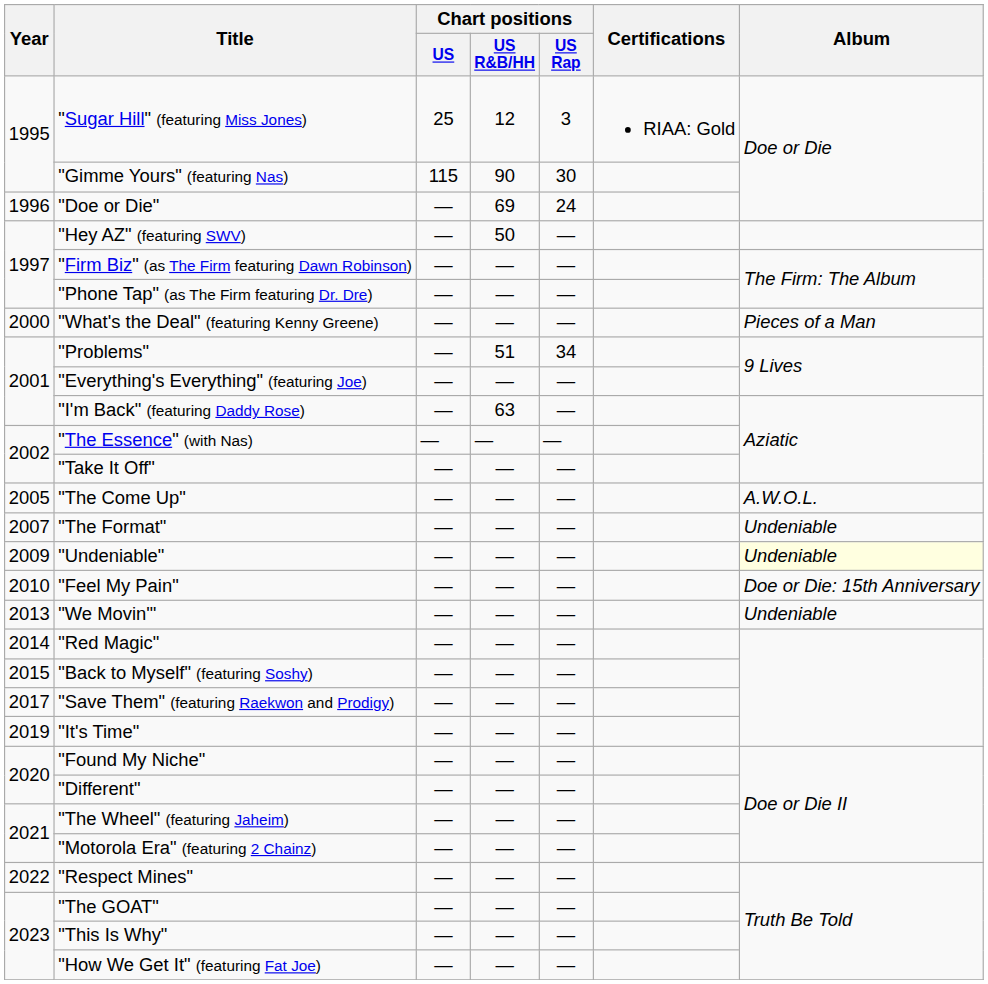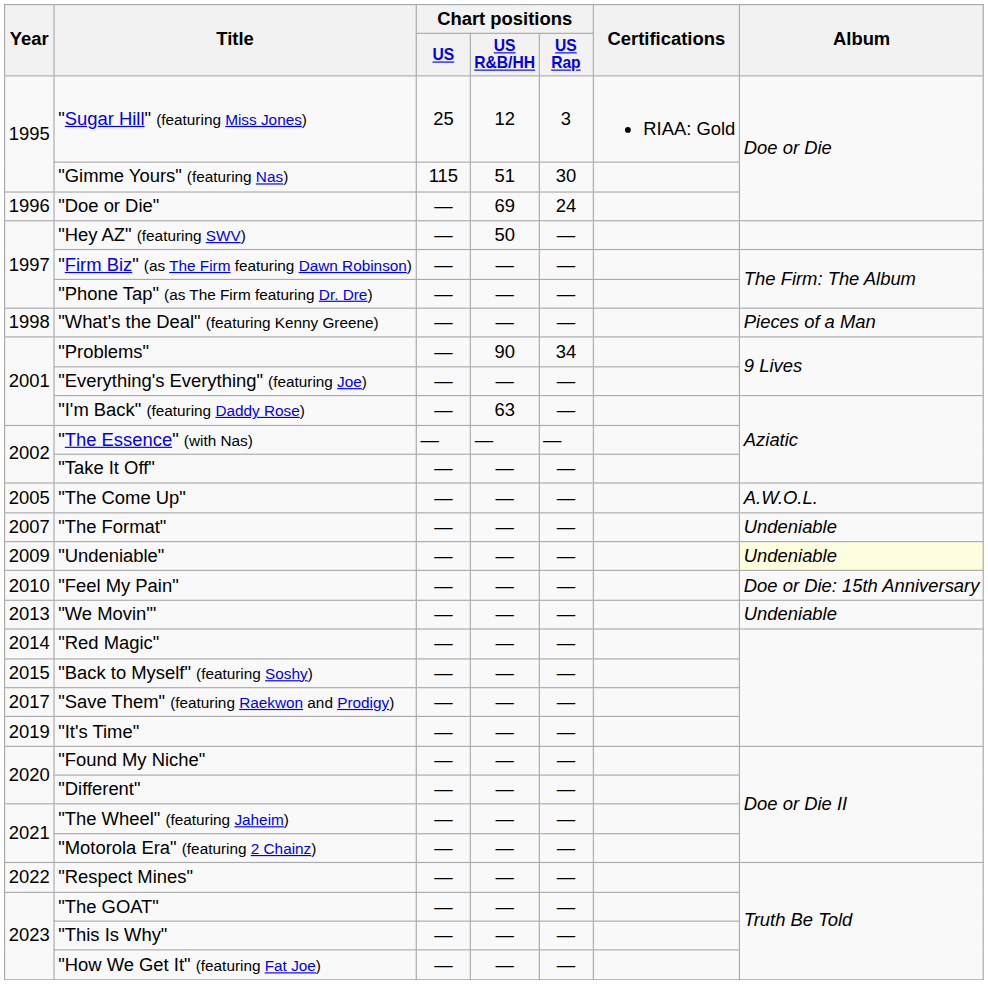(505, 176) 90 -> (505, 176) 51
(29, 322) 2000 -> (29, 322) 1998
(505, 351) 51 -> (505, 351) 90
